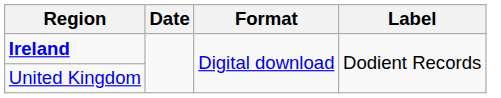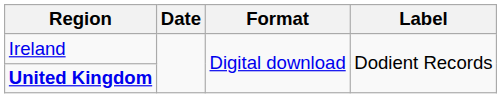(39, 48) bold -> (37, 48) normal
(75, 78) normal -> (81, 78) bold
